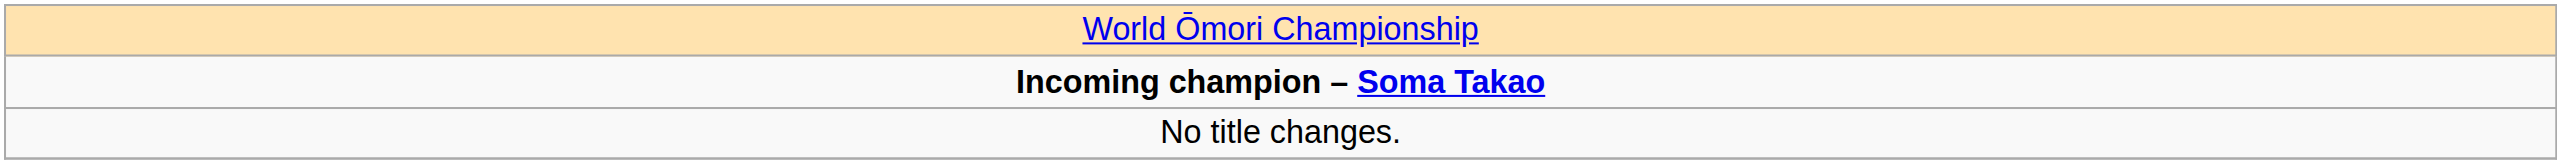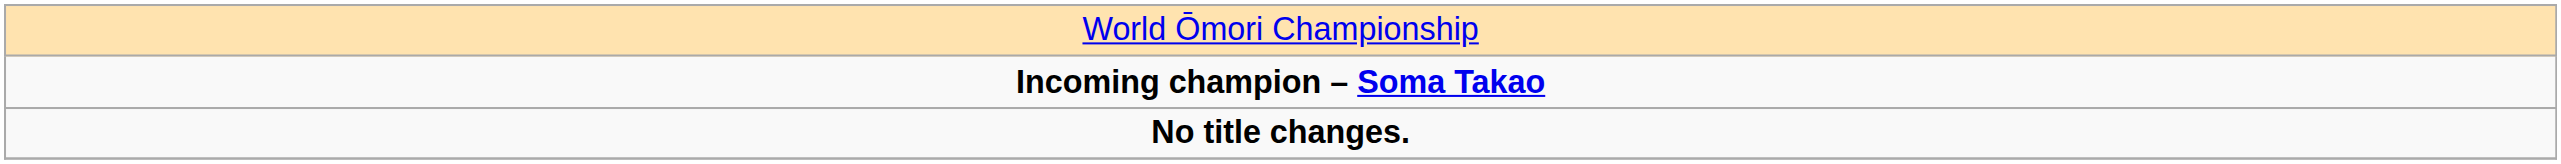(1281, 132) normal -> (1281, 132) bold
